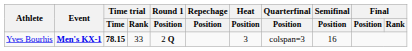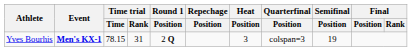(115, 39) bold -> (115, 39) normal
(139, 39) 33 -> (139, 39) 31
(332, 39) 16 -> (332, 39) 19
